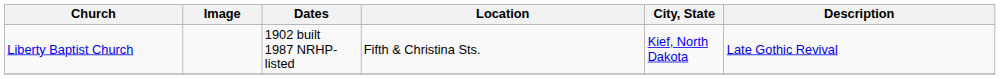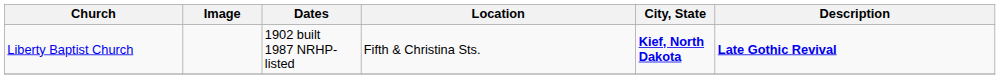(678, 49) normal -> (671, 49) bold
(782, 49) normal -> (777, 49) bold
